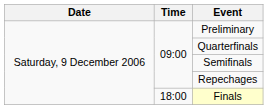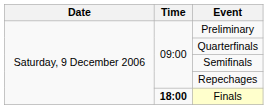(173, 96) normal -> (173, 96) bold
